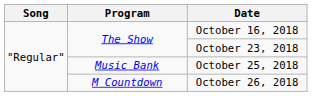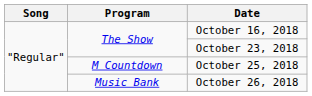(127, 65) Music Bank -> (127, 65) M Countdown
(127, 83) M Countdown -> (127, 83) Music Bank
